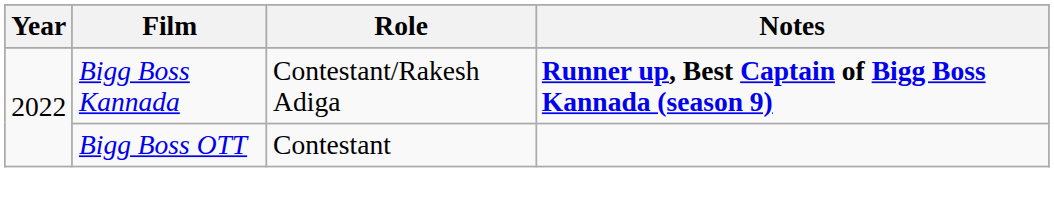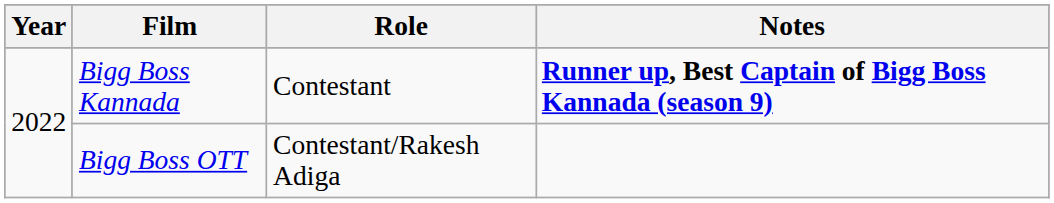(376, 85) Contestant/Rakesh Adiga -> (332, 85) Contestant
(332, 144) Contestant -> (376, 160) Contestant/Rakesh Adiga
